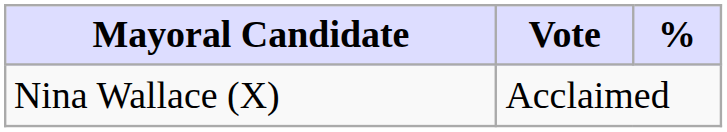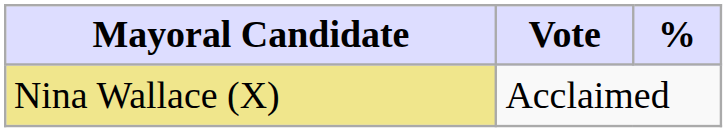(147, 94) no background -> (147, 94) khaki background
